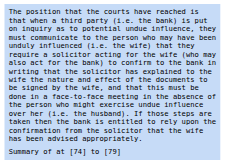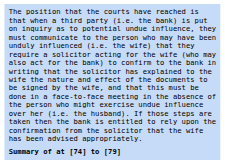(65, 152) normal -> (65, 152) bold
